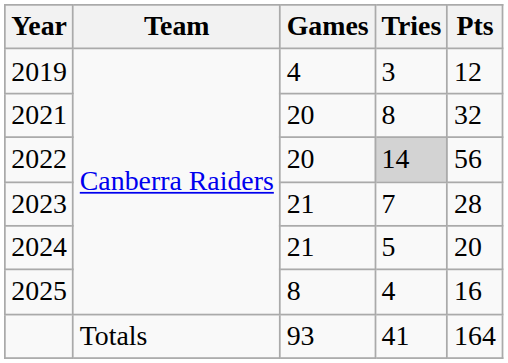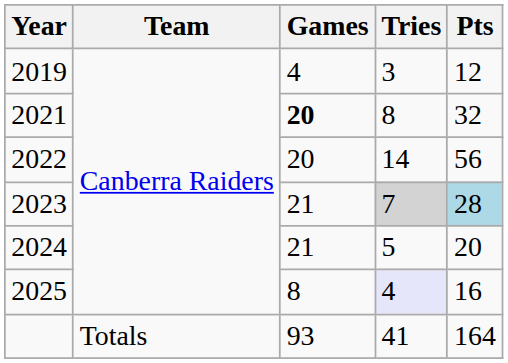(301, 114) normal -> (301, 114) bold
(395, 159) lightgrey background -> (395, 159) no background
(388, 203) no background -> (388, 203) lightgrey background
(468, 203) no background -> (468, 203) lightblue background
(388, 291) no background -> (388, 291) lavender background
